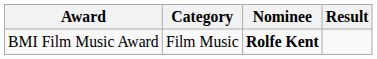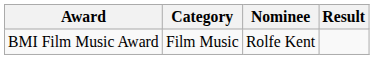(282, 41) bold -> (281, 41) normal
